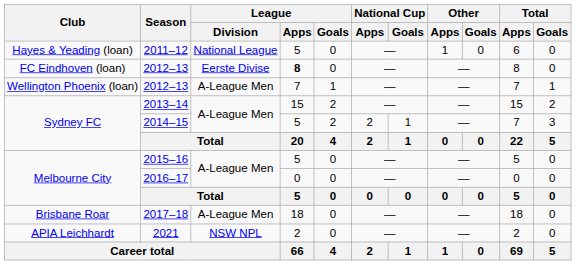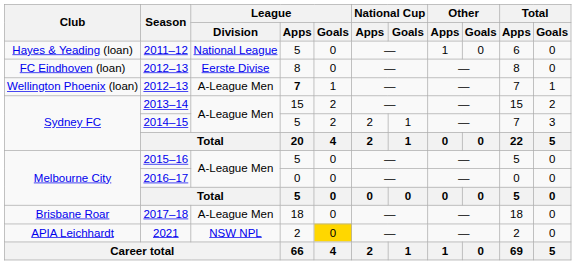(297, 68) bold -> (297, 68) normal
(297, 86) normal -> (297, 86) bold
(333, 232) no background -> (333, 232) gold background
